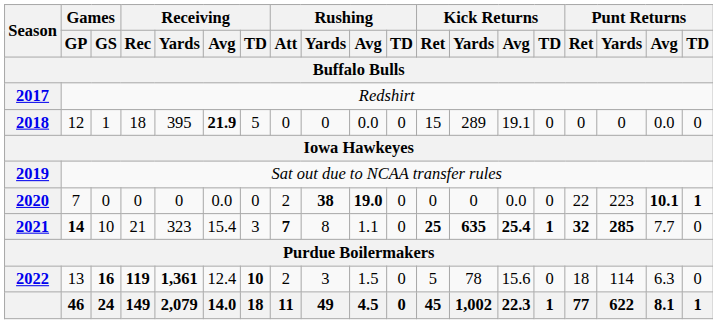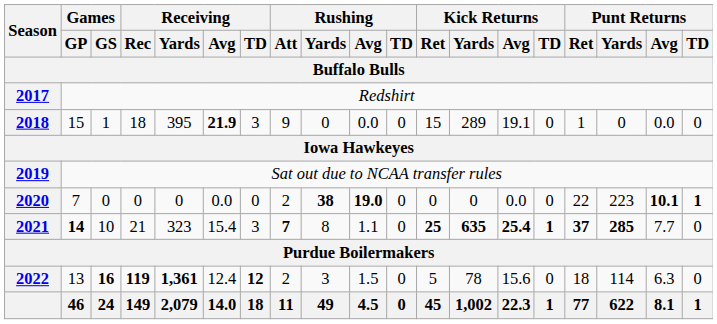(76, 122) 12 -> (76, 122) 15
(255, 122) 5 -> (255, 122) 3
(286, 122) 0 -> (286, 122) 9
(581, 122) 0 -> (581, 122) 1
(581, 226) 32 -> (581, 226) 37
(255, 278) 10 -> (255, 278) 12
